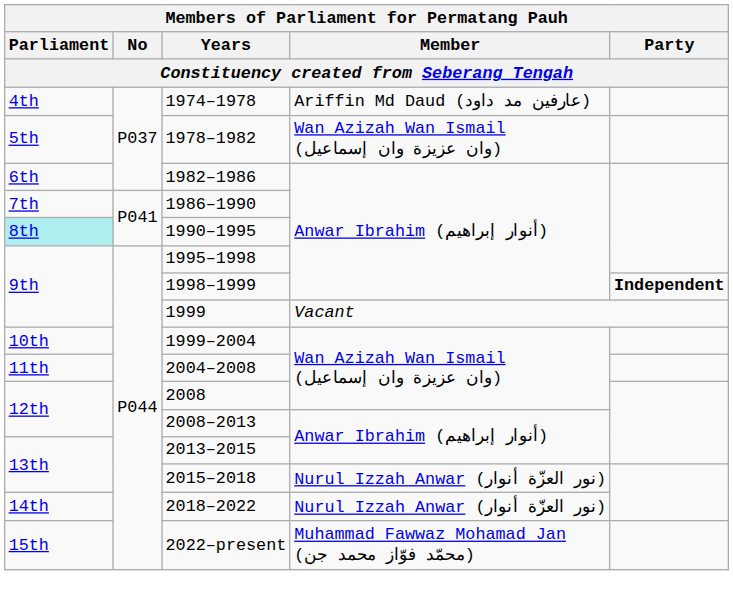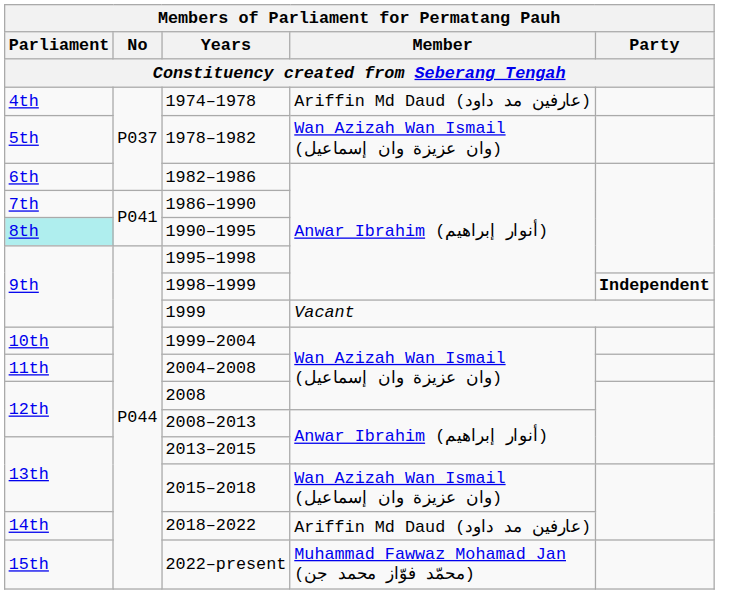(450, 479) Nurul Izzah Anwar (نور العزّة أنوار) -> (400, 488) Wan Azizah Wan Ismail (وان عزيزة وان إسماعيل)
(450, 507) Nurul Izzah Anwar (نور العزّة أنوار) -> (443, 527) Ariffin Md Daud (عارفين مد داود)
